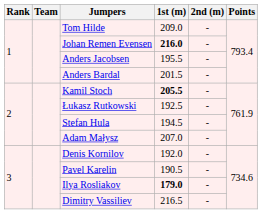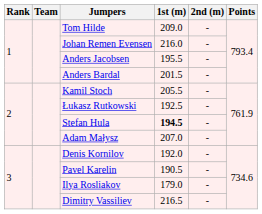(171, 43) bold -> (171, 43) normal
(171, 91) bold -> (171, 91) normal
(171, 122) normal -> (171, 122) bold
(171, 185) bold -> (171, 185) normal
